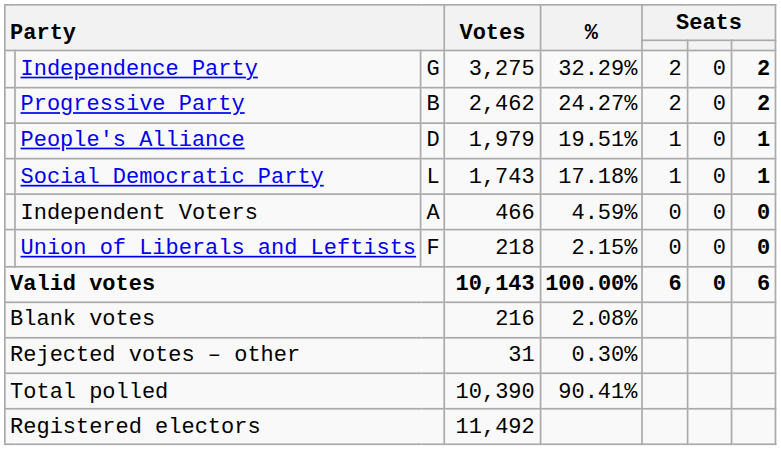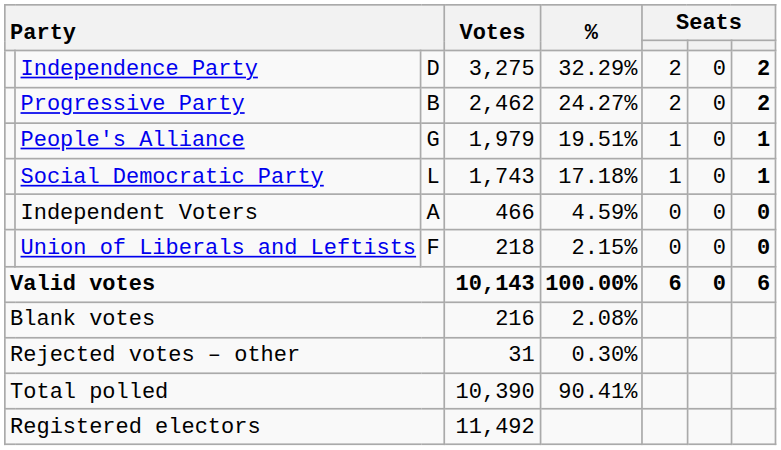(433, 69) G -> (433, 69) D
(433, 141) D -> (433, 141) G
